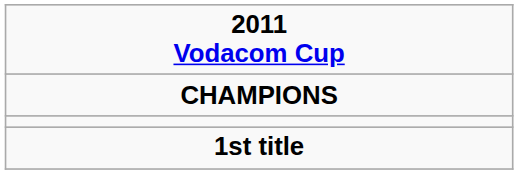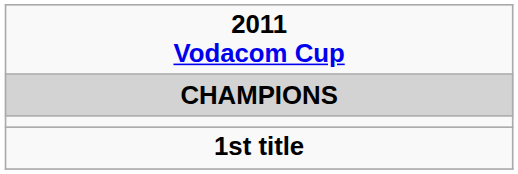(259, 94) no background -> (259, 94) lightgrey background
